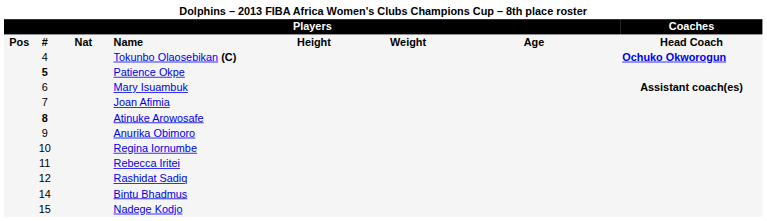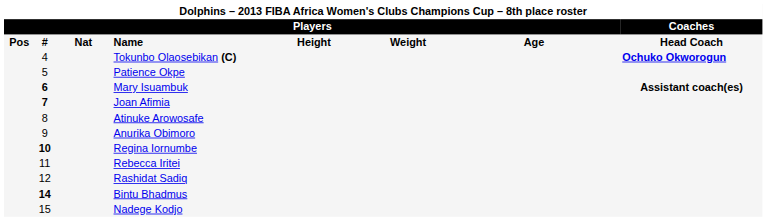(45, 72) bold -> (45, 72) normal
(45, 88) normal -> (45, 88) bold
(45, 103) normal -> (45, 103) bold
(45, 118) bold -> (45, 118) normal
(45, 148) normal -> (45, 148) bold
(45, 194) normal -> (45, 194) bold
